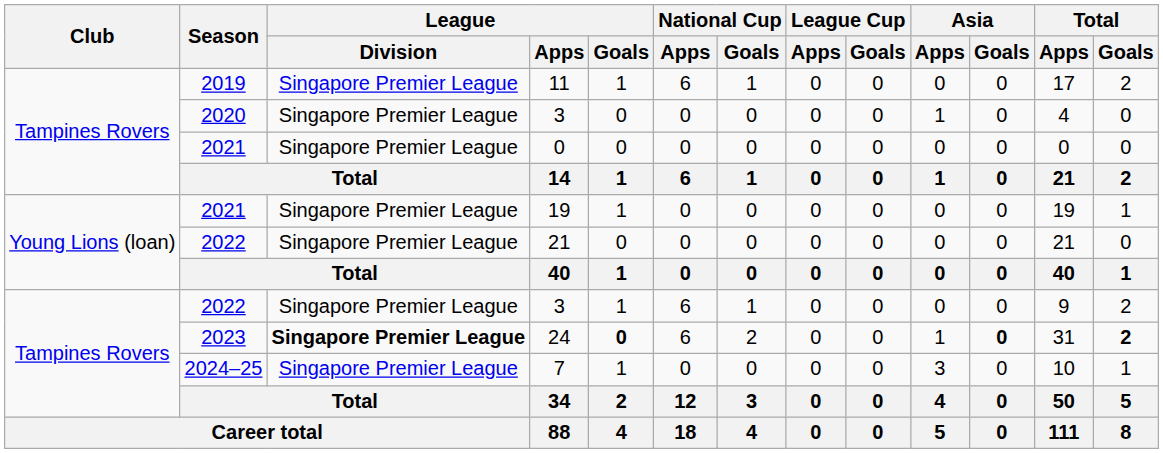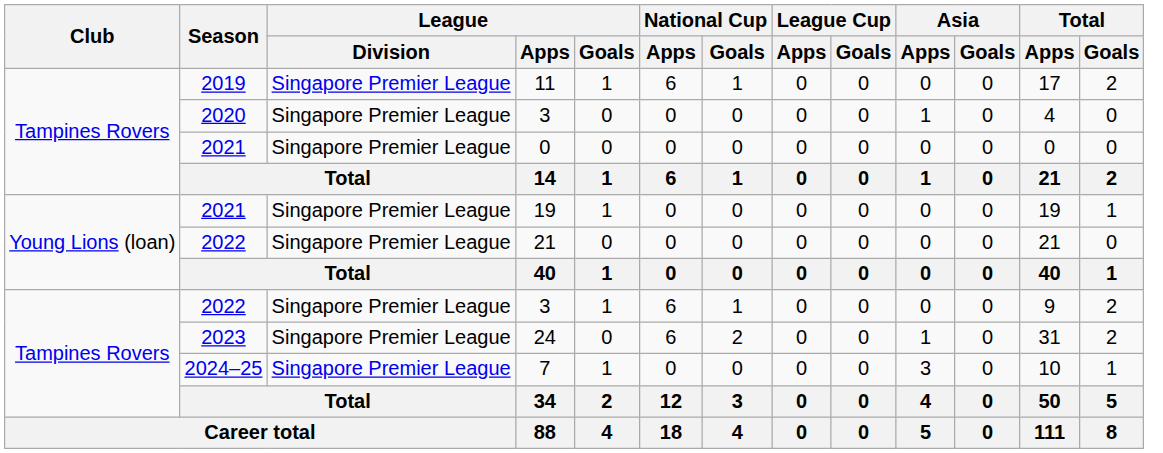(398, 337) bold -> (391, 337) normal
(621, 337) bold -> (607, 337) normal
(1002, 337) bold -> (987, 337) normal
(1126, 337) bold -> (1112, 337) normal
